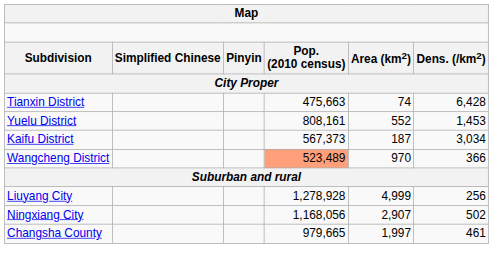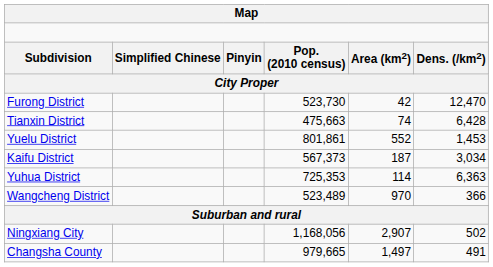+ row: (46, 102)
(324, 121) 808,161 -> (324, 139) 801,861
+ row: (44, 177)
(324, 158) lightsalmon background -> (324, 196) no background
- row: (40, 196)
(396, 233) 1,997 -> (396, 252) 1,497
(476, 233) 461 -> (476, 252) 491
